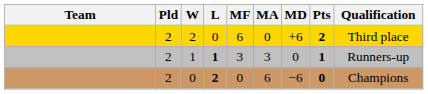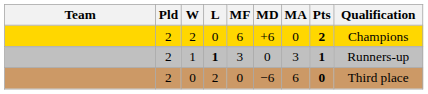columns swapped: (267, 15) <-> (296, 15)
(378, 36) Third place -> (378, 36) Champions
(215, 78) bold -> (215, 78) normal
(378, 78) Champions -> (378, 78) Third place
